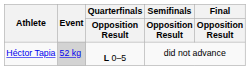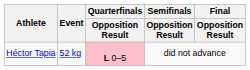(70, 54) lightgrey background -> (70, 54) no background
(115, 59) no background -> (115, 59) pink background
